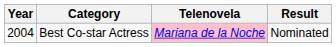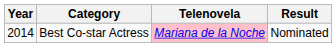(20, 33) 2004 -> (20, 33) 2014
